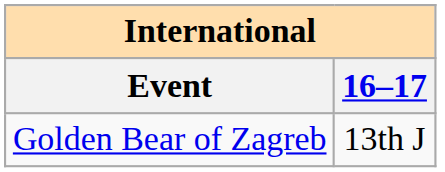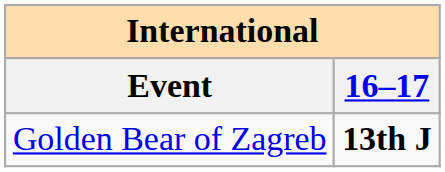(385, 138) normal -> (387, 138) bold
